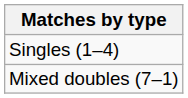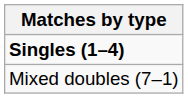(64, 49) normal -> (67, 49) bold
